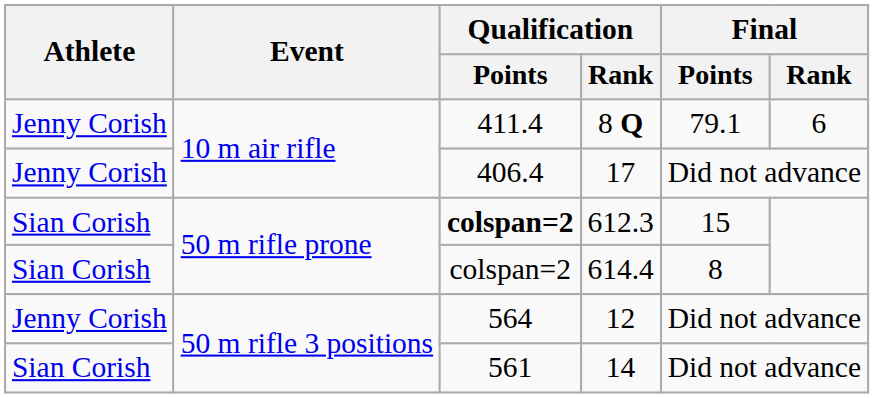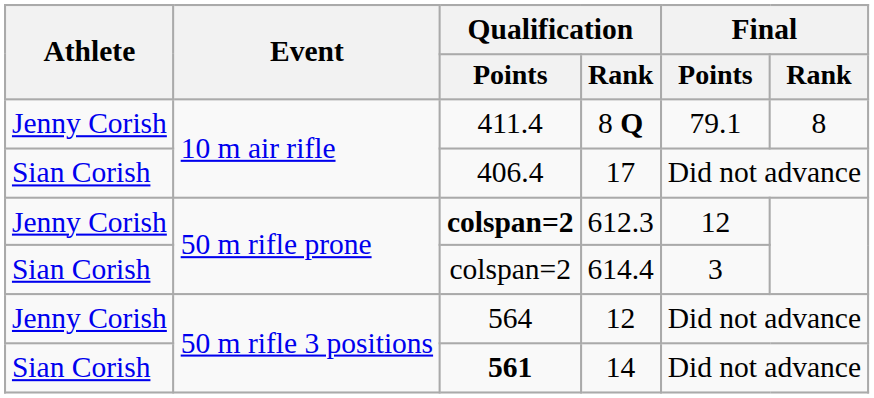(819, 123) 6 -> (819, 123) 8
(89, 172) Jenny Corish -> (81, 172) Sian Corish
(81, 221) Sian Corish -> (89, 221) Jenny Corish
(715, 221) 15 -> (715, 221) 12
(715, 270) 8 -> (715, 270) 3
(510, 367) normal -> (510, 367) bold
